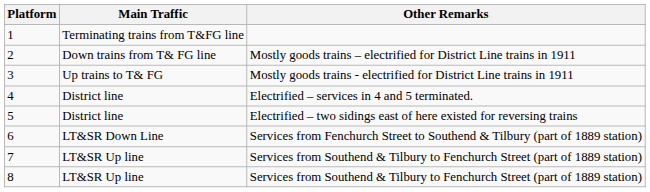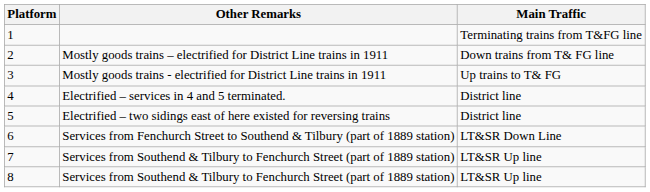columns swapped: (153, 14) <-> (446, 14)
